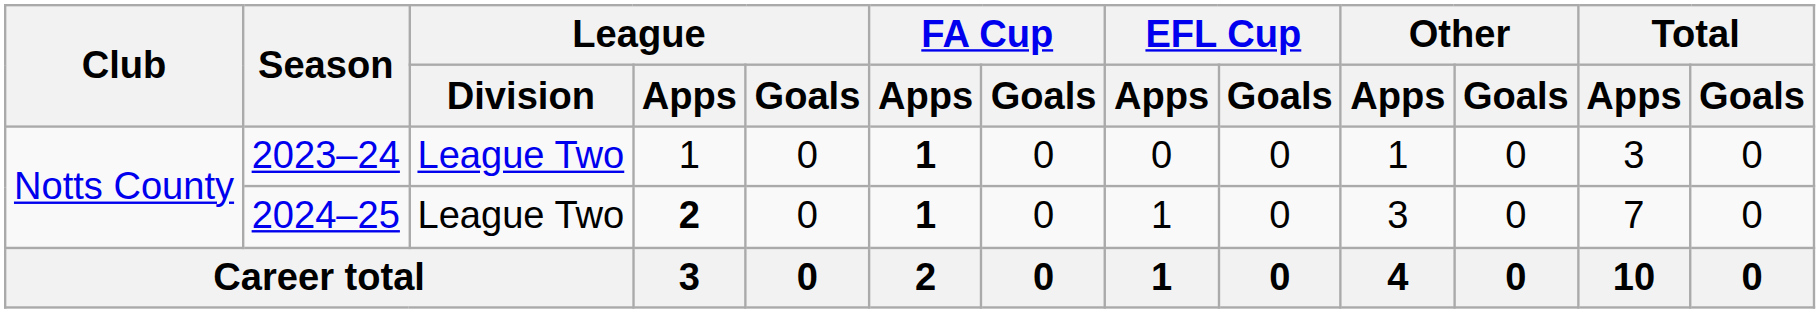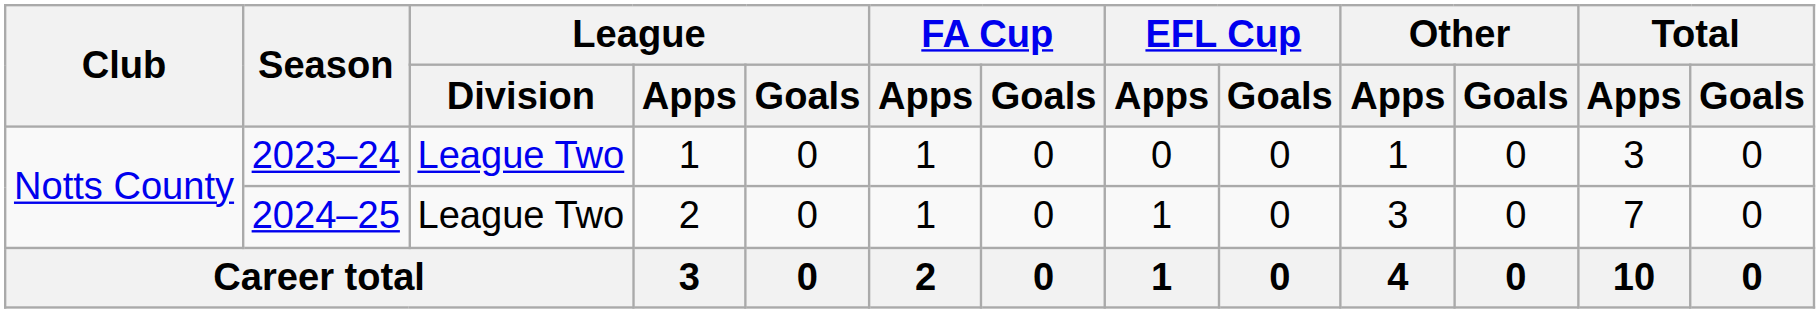(926, 155) bold -> (926, 155) normal
(689, 215) bold -> (689, 215) normal
(926, 215) bold -> (926, 215) normal
